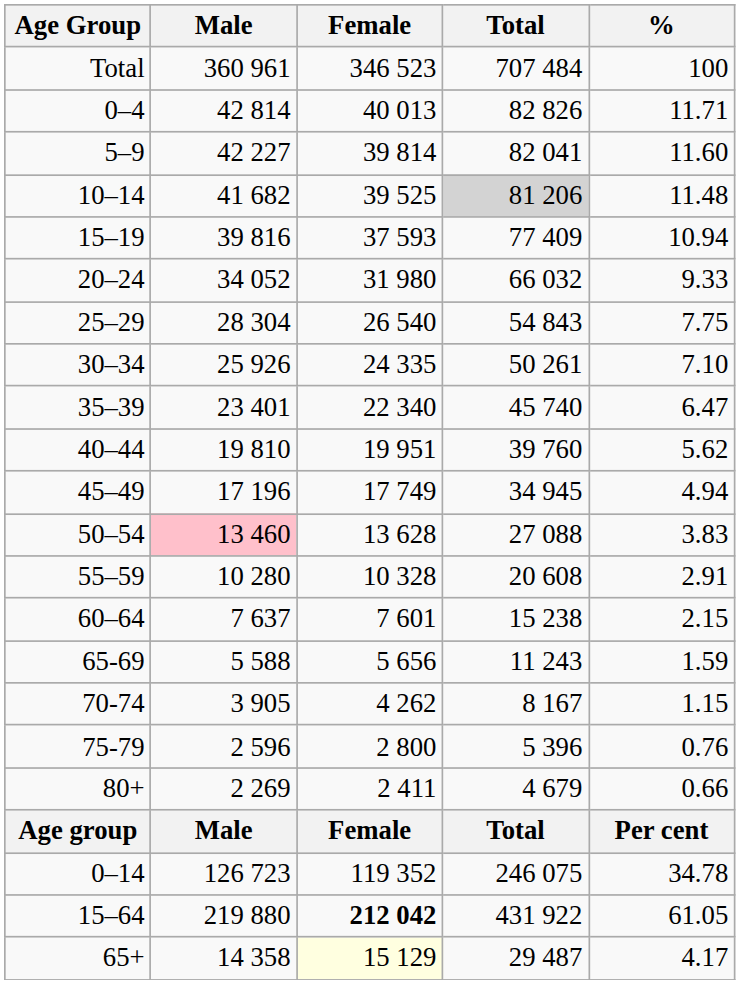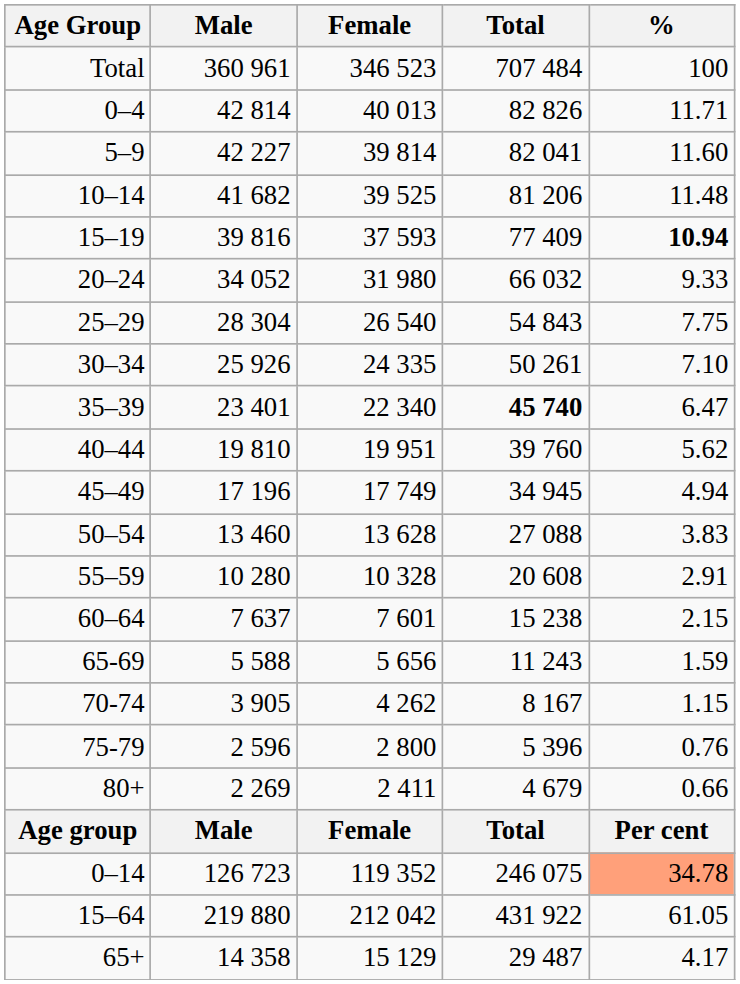(546, 195) lightgrey background -> (546, 195) no background
(698, 237) normal -> (698, 237) bold
(546, 407) normal -> (546, 407) bold
(254, 534) pink background -> (254, 534) no background
(698, 873) no background -> (698, 873) lightsalmon background
(393, 915) bold -> (393, 915) normal
(400, 957) lightyellow background -> (400, 957) no background
